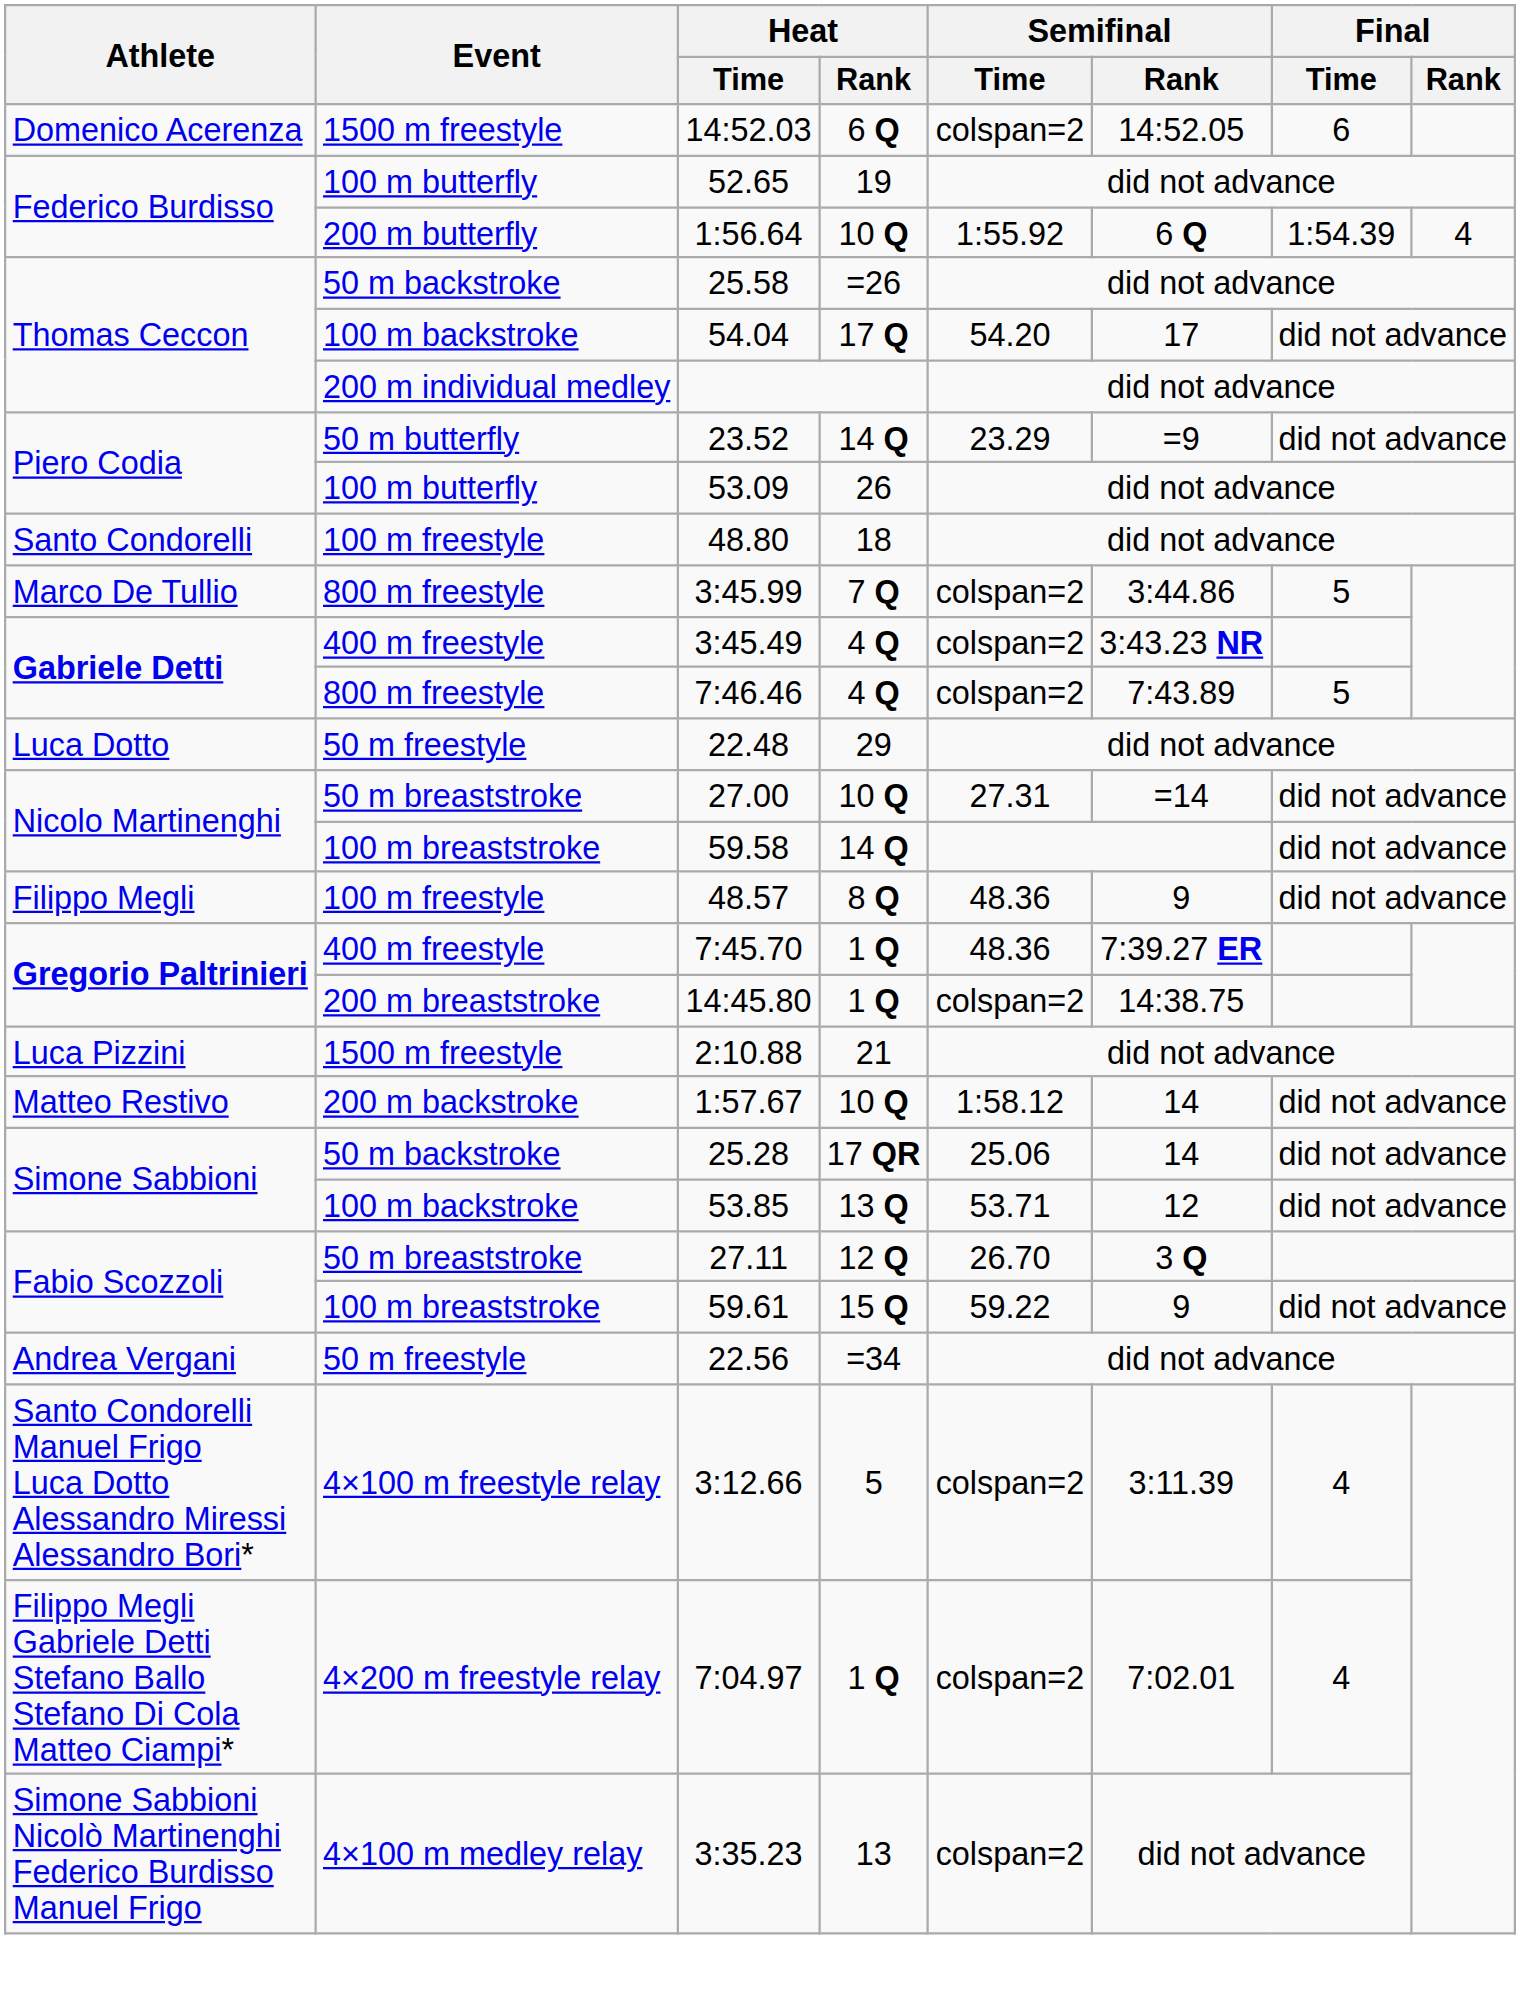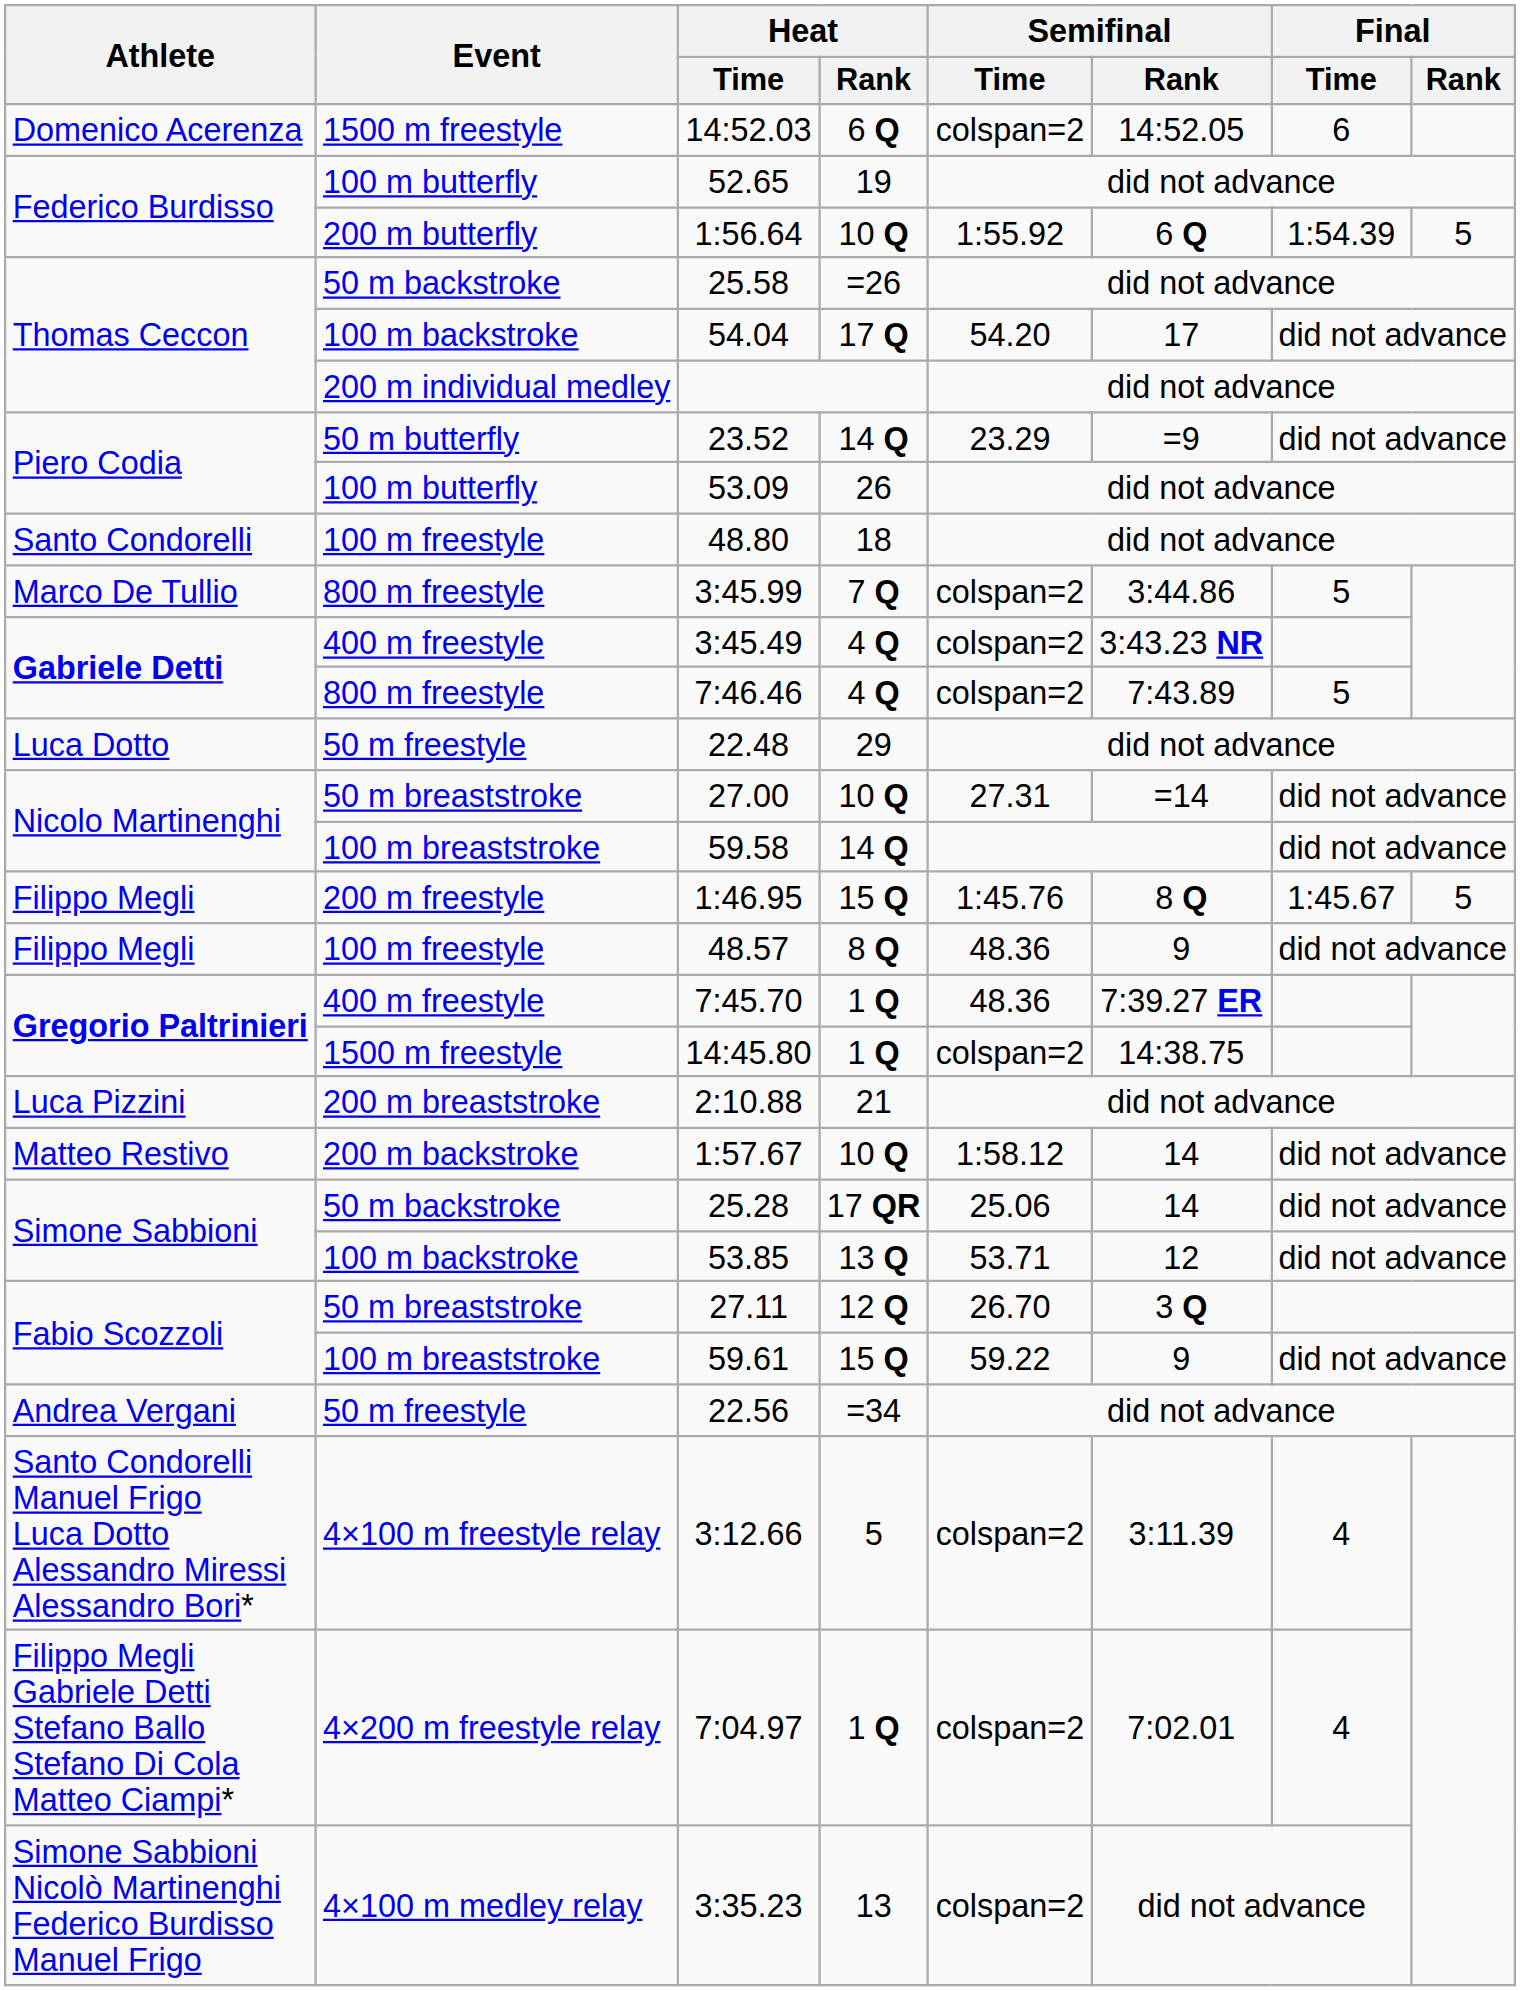(1463, 233) 4 -> (1463, 233) 5
+ row: (749, 898)
(462, 1001) 200 m breaststroke -> (443, 1052) 1500 m freestyle
(443, 1052) 1500 m freestyle -> (462, 1103) 200 m breaststroke
